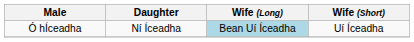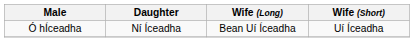(257, 28) lightblue background -> (257, 28) no background
